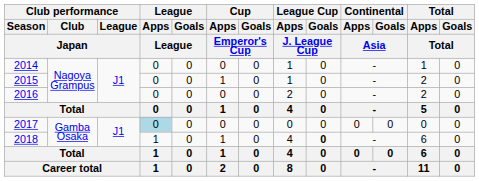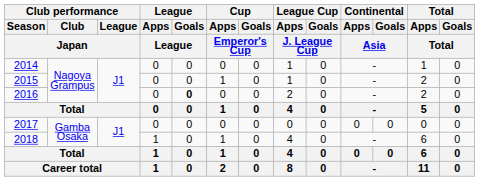(189, 95) normal -> (189, 95) bold
(156, 125) lightblue background -> (156, 125) no background
(323, 139) bold -> (323, 139) normal
